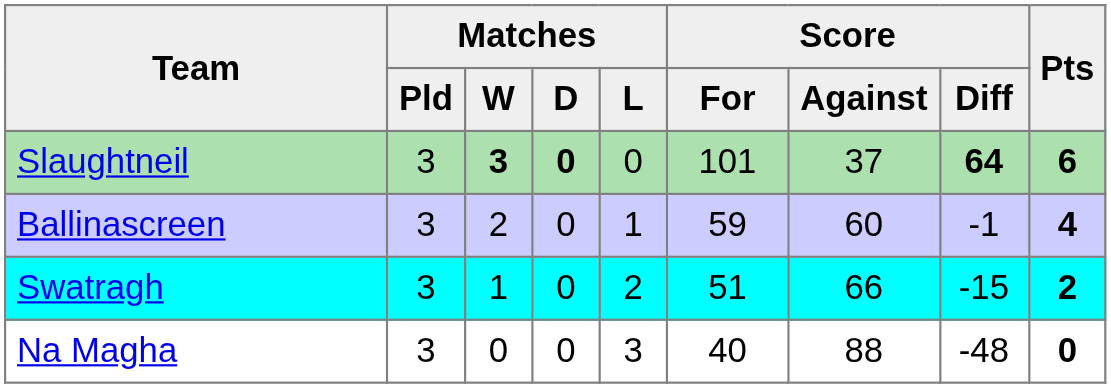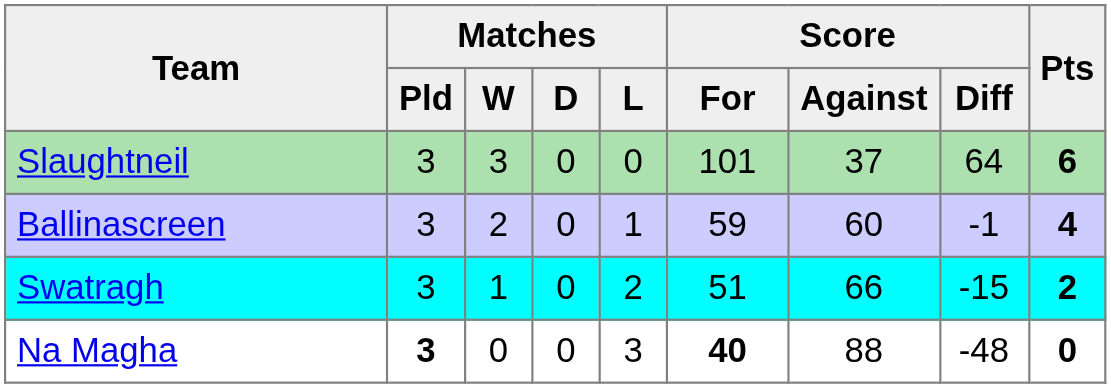(499, 161) bold -> (499, 161) normal
(566, 161) bold -> (566, 161) normal
(984, 161) bold -> (984, 161) normal
(426, 350) normal -> (426, 350) bold
(727, 350) normal -> (727, 350) bold
